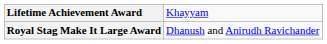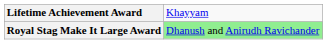(243, 30) no background -> (243, 30) lightgreen background
